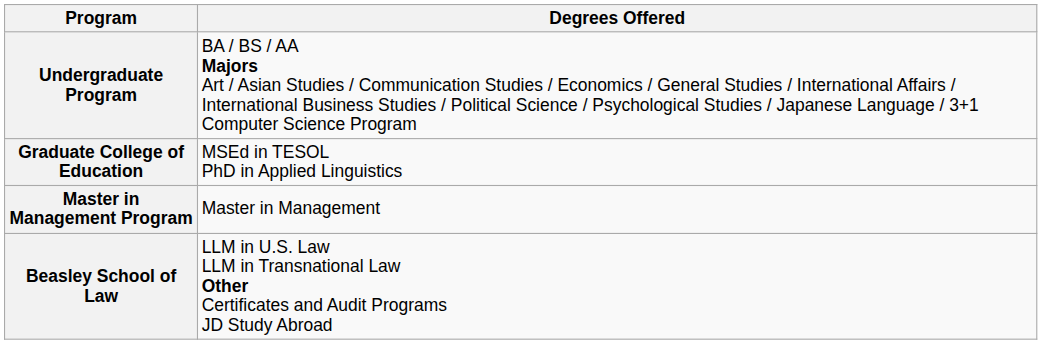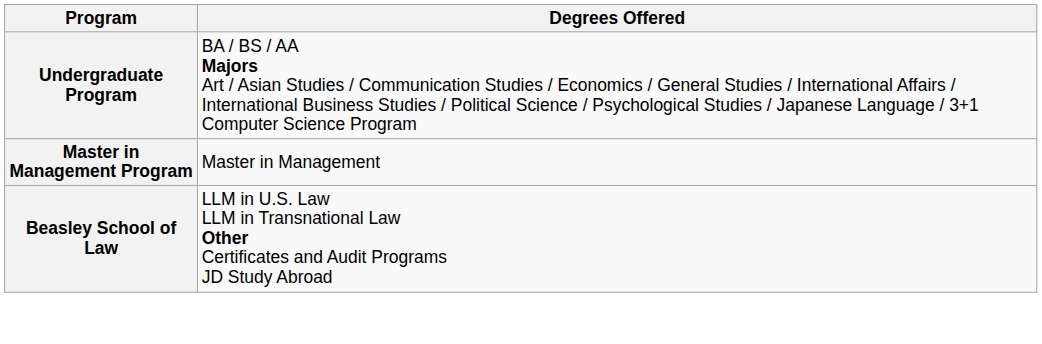- row: (101, 161)
